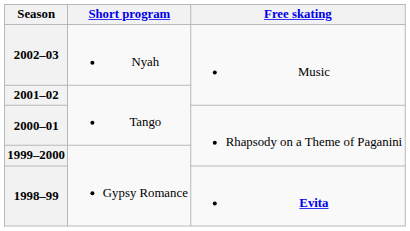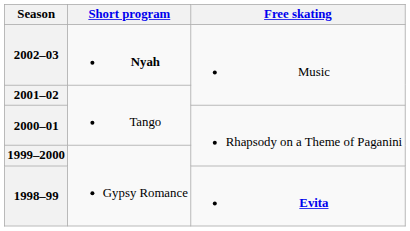(129, 62) normal -> (129, 62) bold
